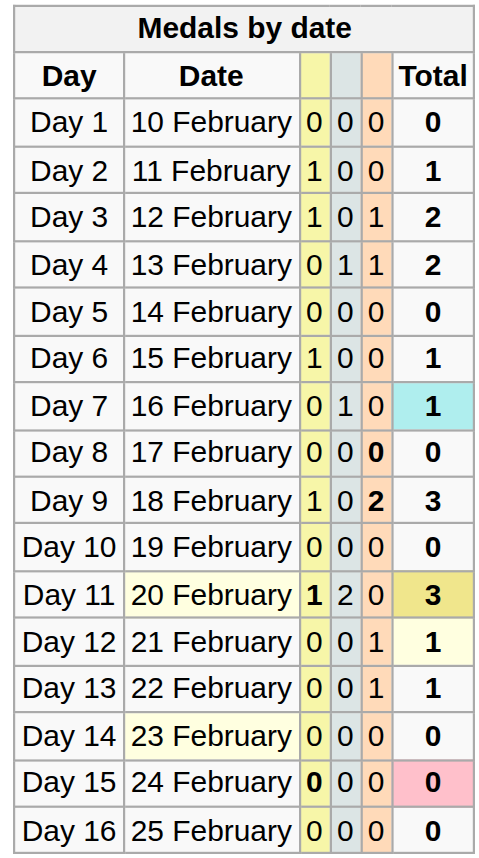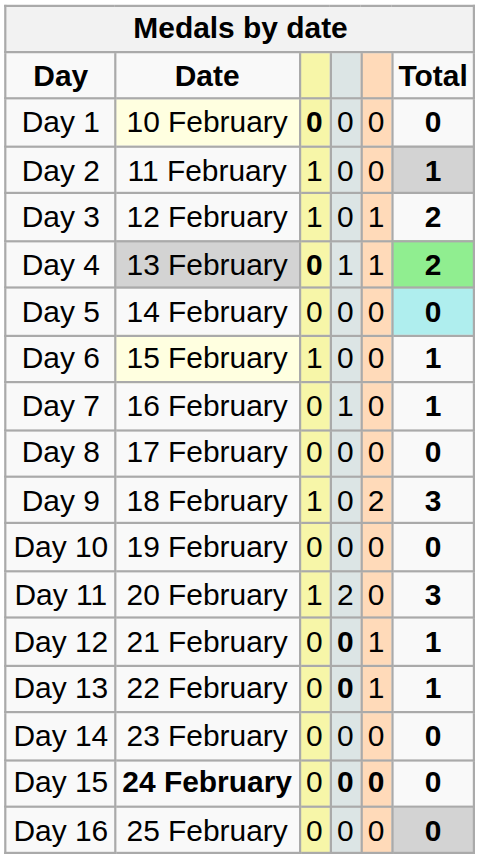(211, 123) no background -> (207, 123) lightyellow background
(314, 123) normal -> (314, 123) bold
(433, 170) no background -> (433, 170) lightgrey background
(211, 264) no background -> (207, 264) lightgrey background
(314, 264) normal -> (314, 264) bold
(433, 264) no background -> (433, 264) lightgreen background
(433, 312) no background -> (433, 312) paleturquoise background
(211, 359) no background -> (207, 359) lightyellow background
(433, 406) paleturquoise background -> (433, 406) no background
(376, 453) bold -> (376, 453) normal
(376, 500) bold -> (376, 500) normal
(211, 595) lightyellow background -> (207, 595) no background
(314, 595) bold -> (314, 595) normal
(433, 595) khaki background -> (433, 595) no background
(345, 642) normal -> (345, 642) bold
(433, 642) lightyellow background -> (433, 642) no background
(345, 689) normal -> (345, 689) bold
(211, 736) lightyellow background -> (207, 736) no background
(211, 783) normal -> (207, 783) bold
(314, 783) bold -> (314, 783) normal
(345, 783) normal -> (345, 783) bold
(376, 783) normal -> (376, 783) bold
(433, 783) pink background -> (433, 783) no background
(433, 830) no background -> (433, 830) lightgrey background
